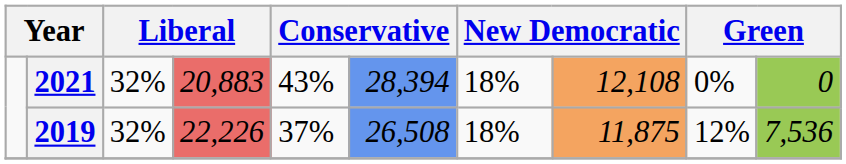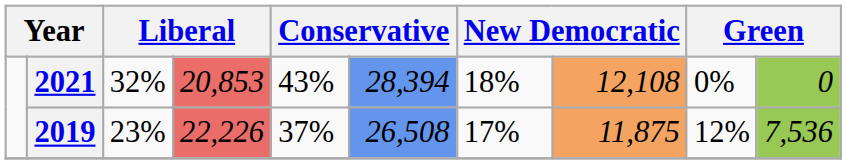(222, 81) 20,883 -> (222, 81) 20,853
(138, 131) 32% -> (138, 131) 23%
(492, 131) 18% -> (492, 131) 17%
